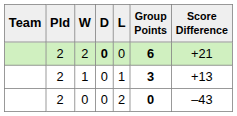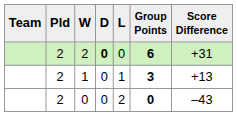(202, 53) +21 -> (202, 53) +31
